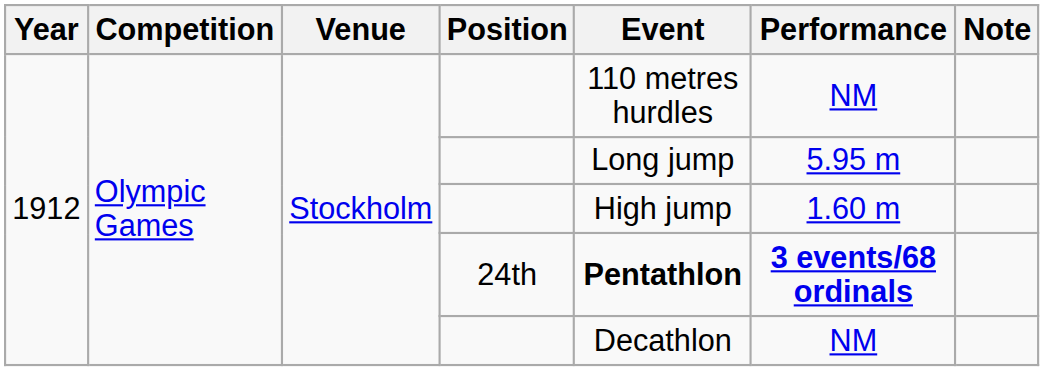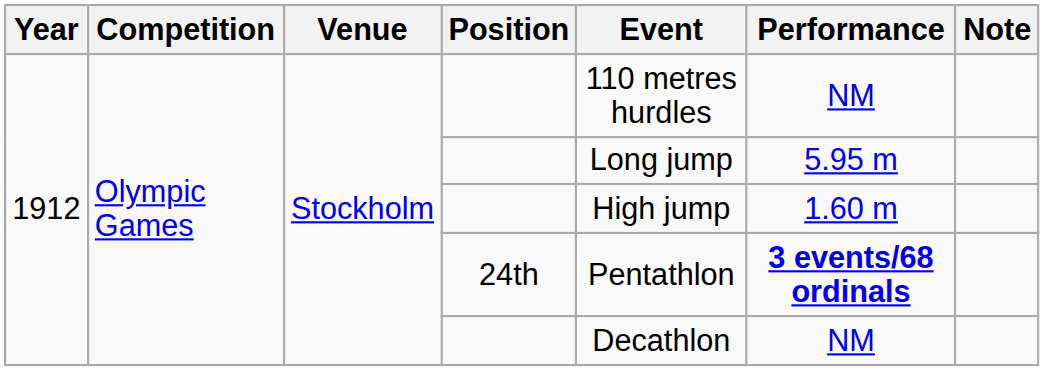(663, 275) bold -> (661, 275) normal
